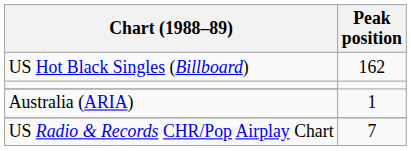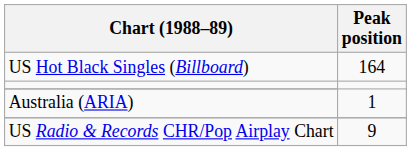(372, 66) 162 -> (372, 66) 164
(372, 131) 7 -> (372, 131) 9
